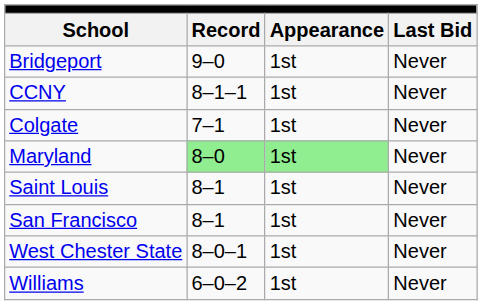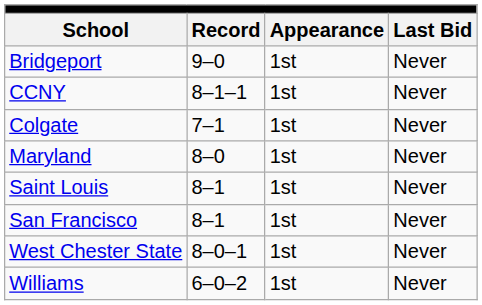(208, 156) lightgreen background -> (208, 156) no background
(283, 156) lightgreen background -> (283, 156) no background
